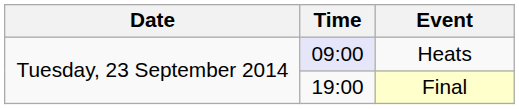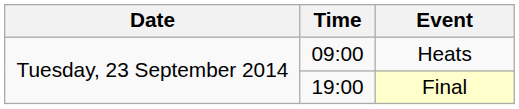(338, 53) lavender background -> (338, 53) no background
